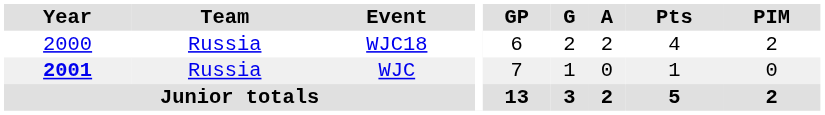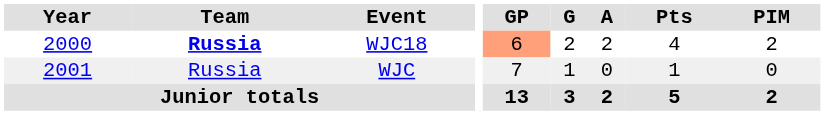(225, 44) normal -> (225, 44) bold
(517, 44) no background -> (517, 44) lightsalmon background
(68, 71) bold -> (68, 71) normal
